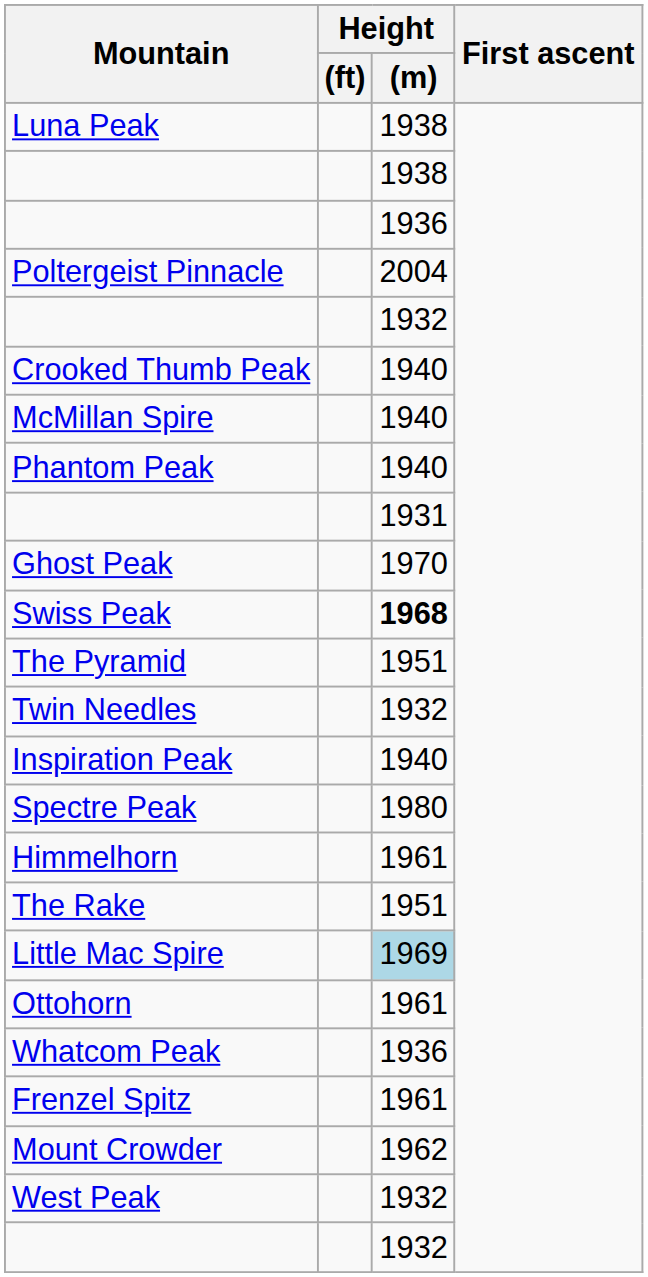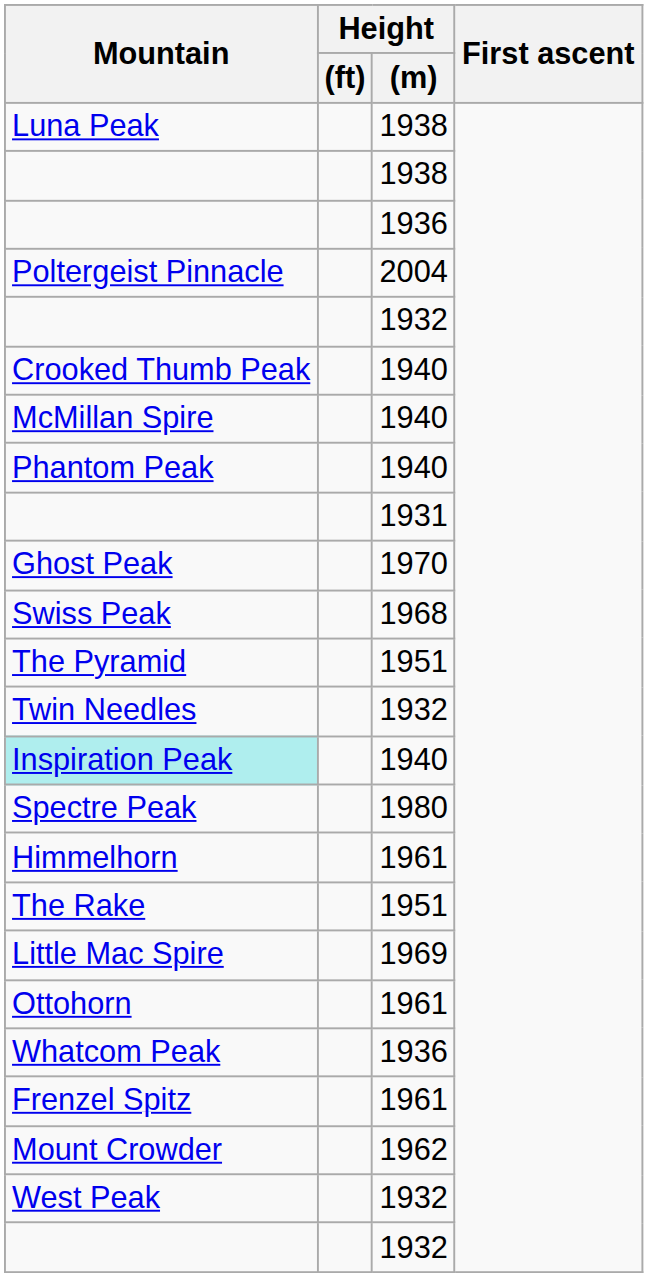(414, 613) bold -> (414, 613) normal
(122, 759) no background -> (122, 759) paleturquoise background
(414, 954) lightblue background -> (414, 954) no background
